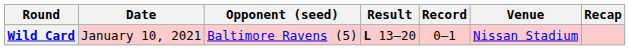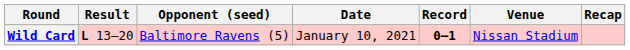columns swapped: (141, 15) <-> (390, 15)
(444, 35) normal -> (444, 35) bold
